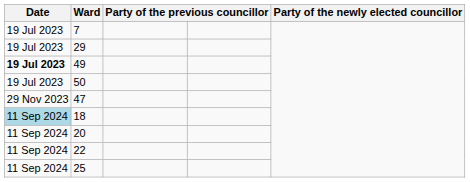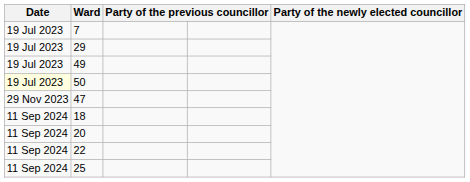(36, 64) bold -> (35, 64) normal
(35, 82) no background -> (35, 82) lightyellow background
(37, 116) lightblue background -> (37, 116) no background
